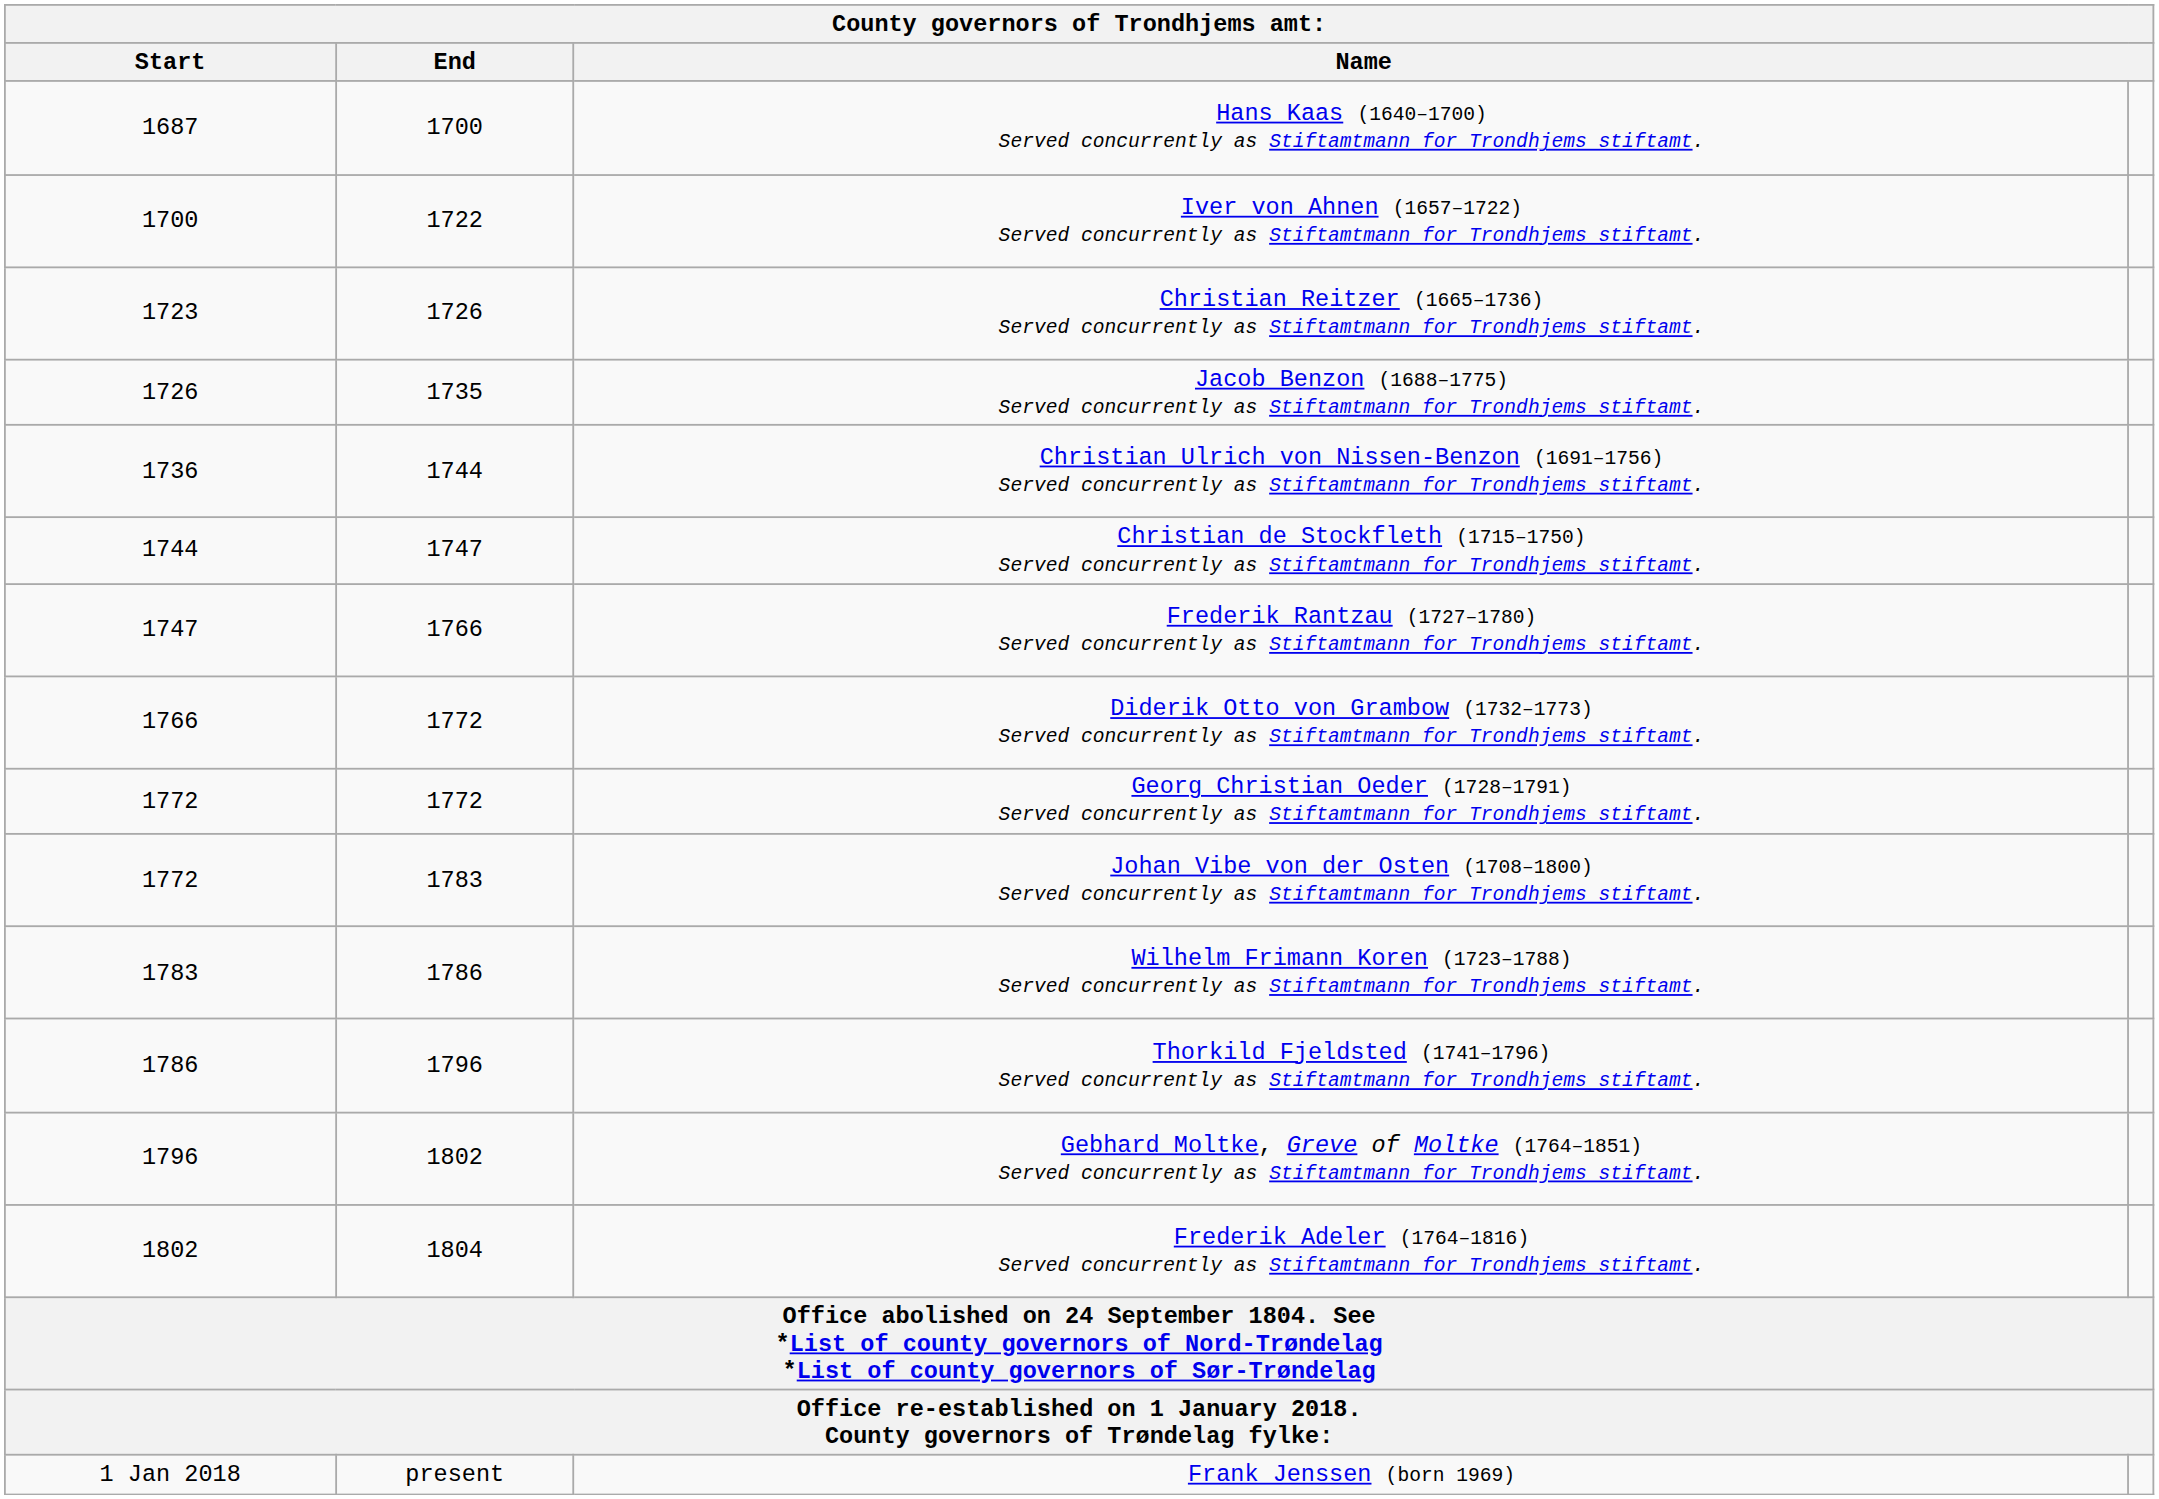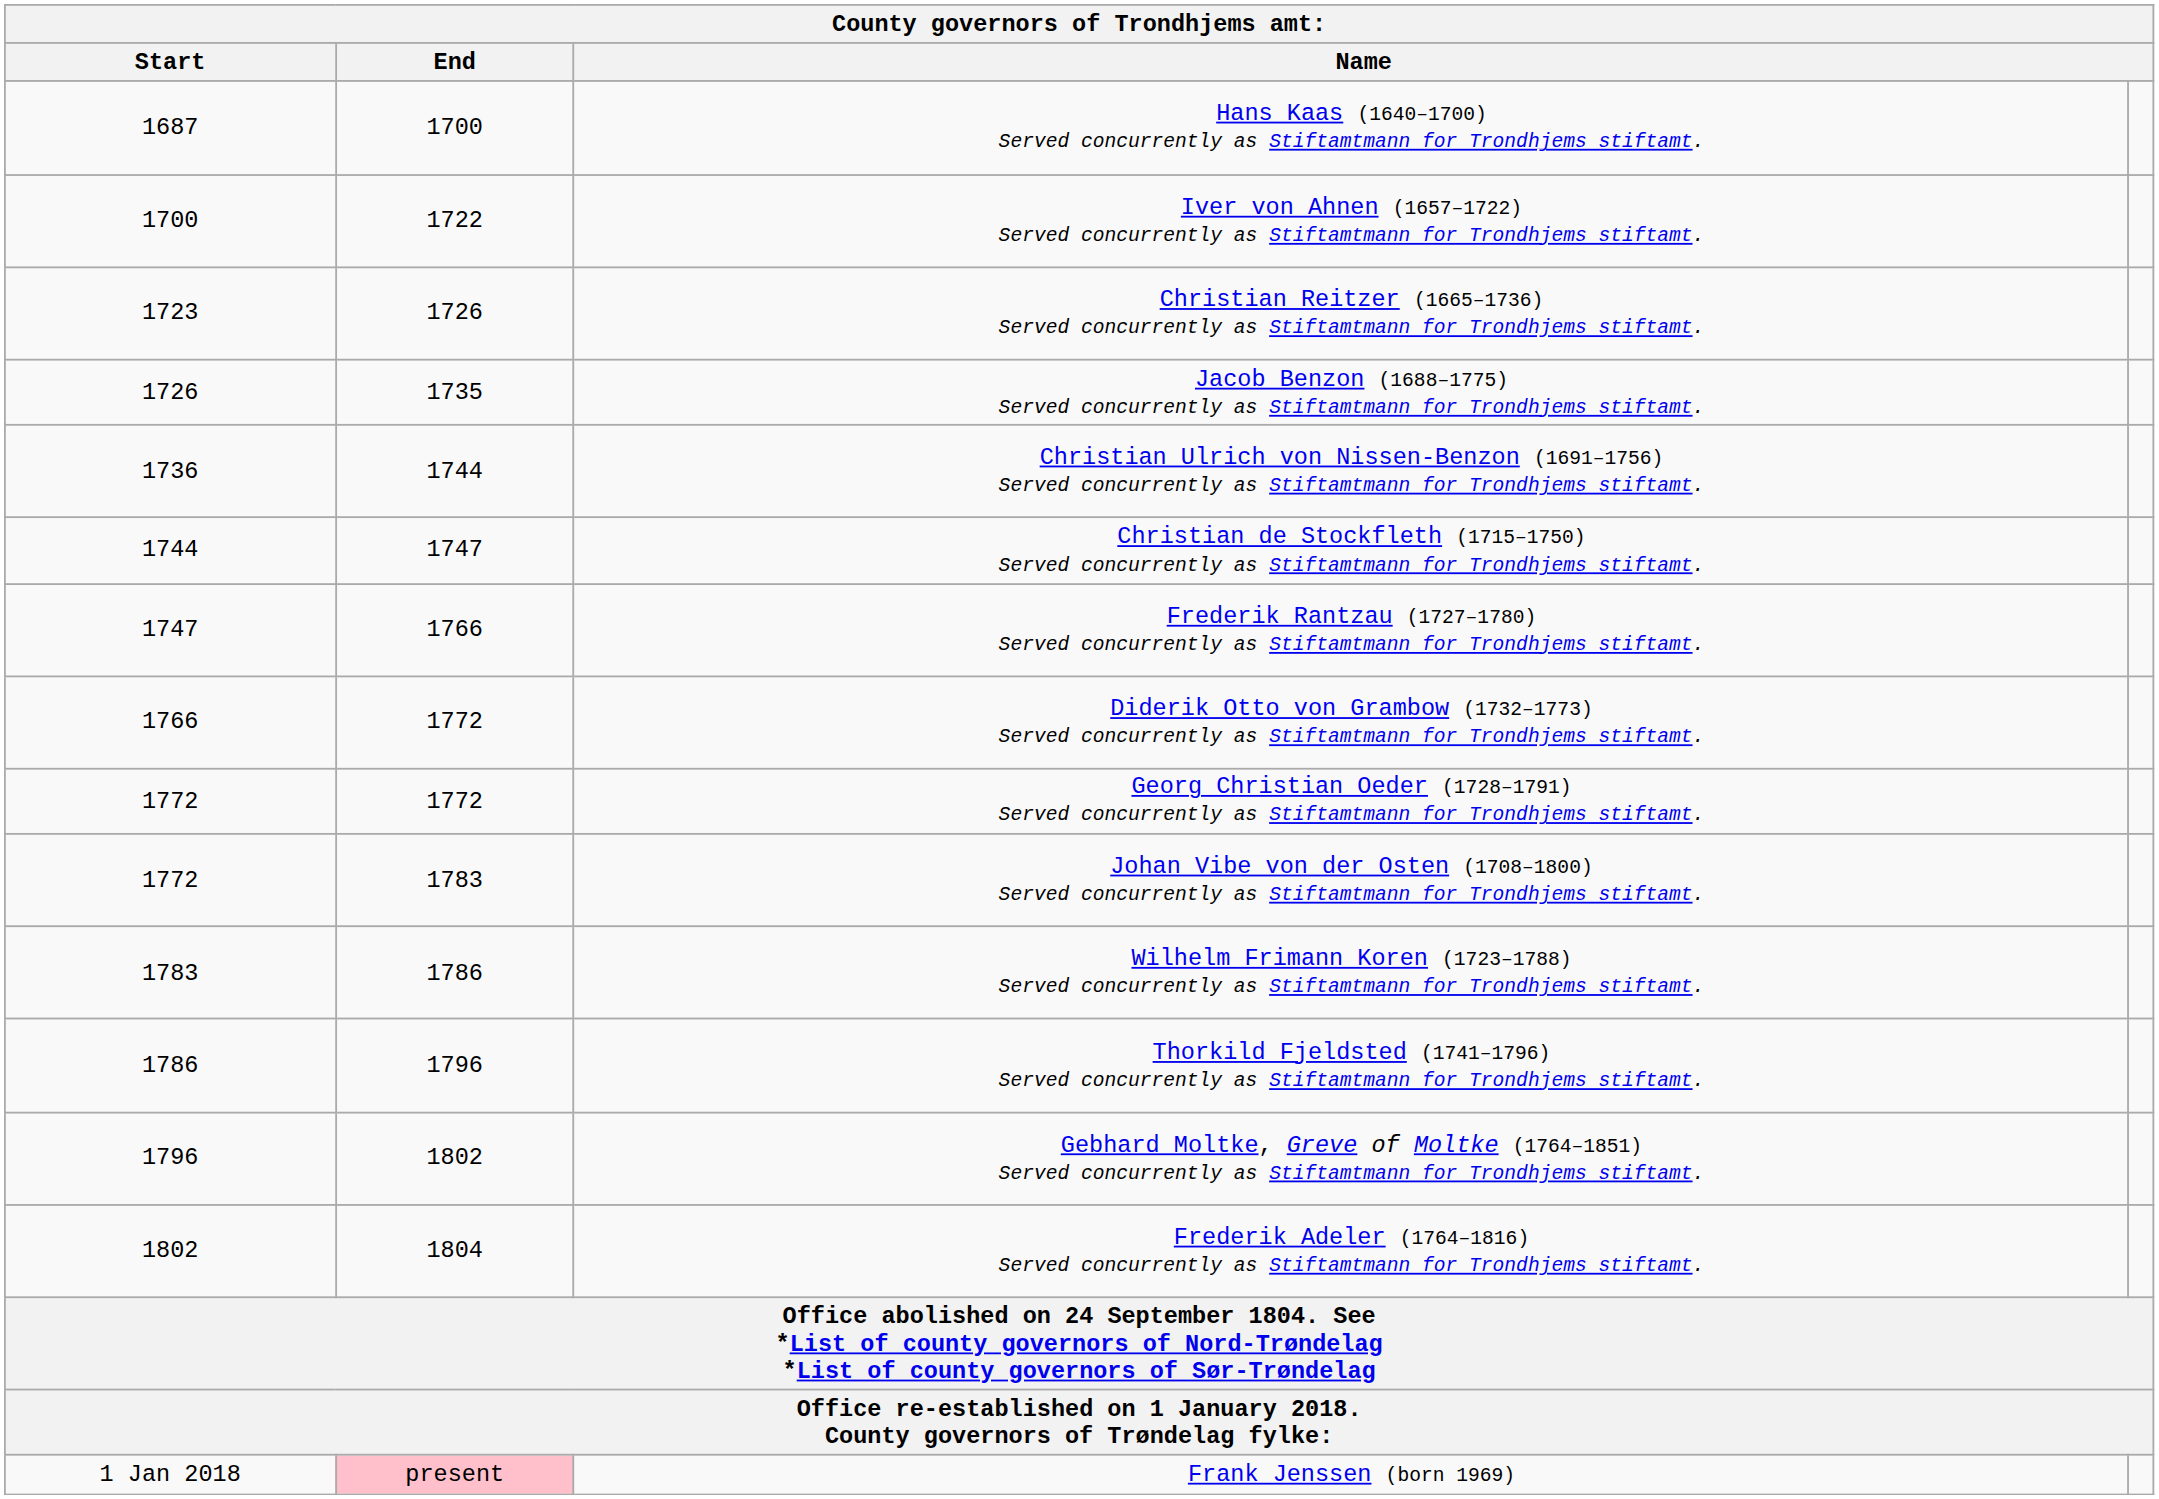(455, 1475) no background -> (455, 1475) pink background
